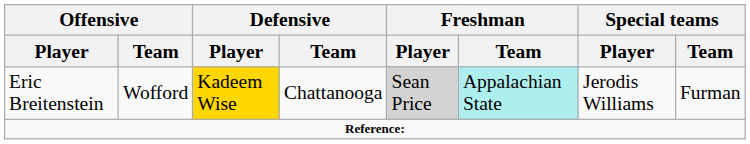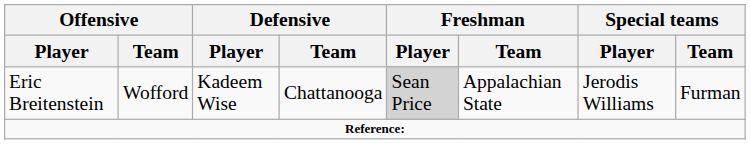(230, 92) gold background -> (230, 92) no background
(512, 92) paleturquoise background -> (512, 92) no background
